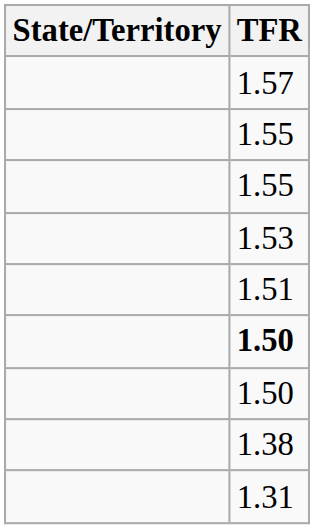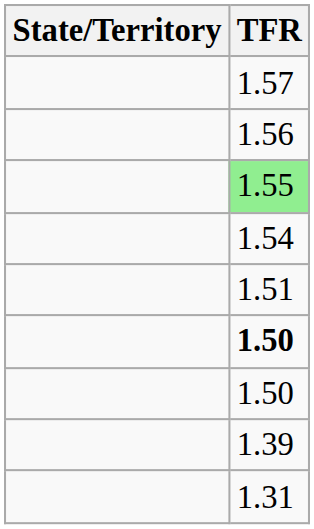(265, 133) 1.55 -> (265, 133) 1.56
(265, 185) no background -> (265, 185) lightgreen background
(265, 237) 1.53 -> (265, 237) 1.54
(265, 444) 1.38 -> (265, 444) 1.39
